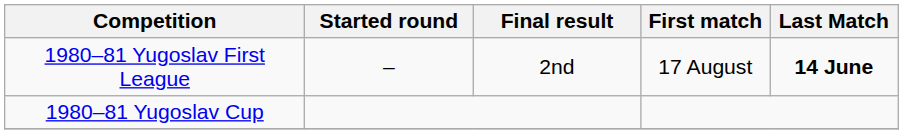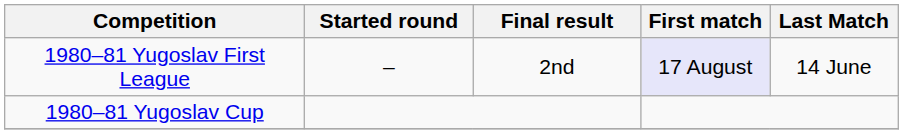(705, 66) no background -> (705, 66) lavender background
(834, 66) bold -> (834, 66) normal
